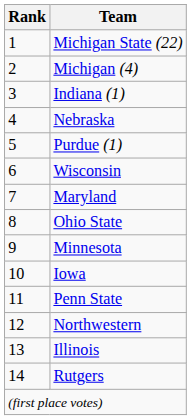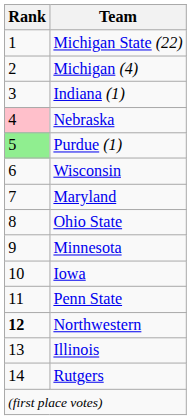(12, 119) no background -> (12, 119) pink background
(12, 145) no background -> (12, 145) lightgreen background
(16, 324) normal -> (16, 324) bold
